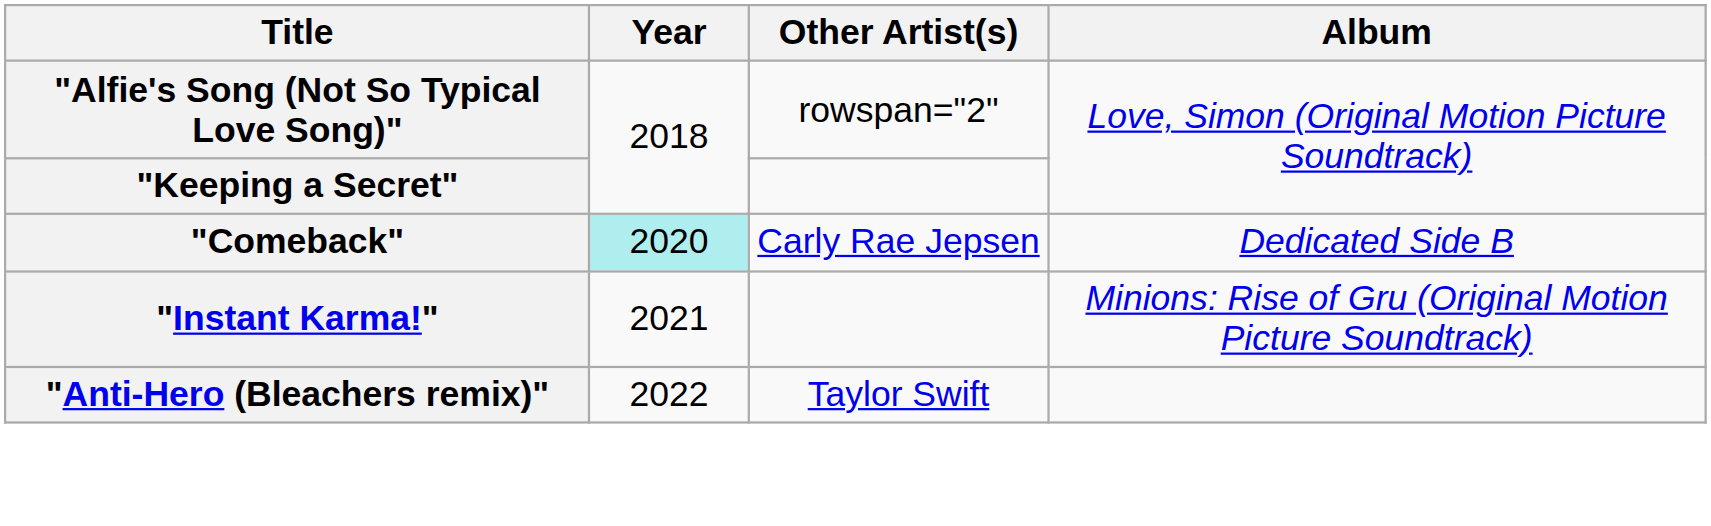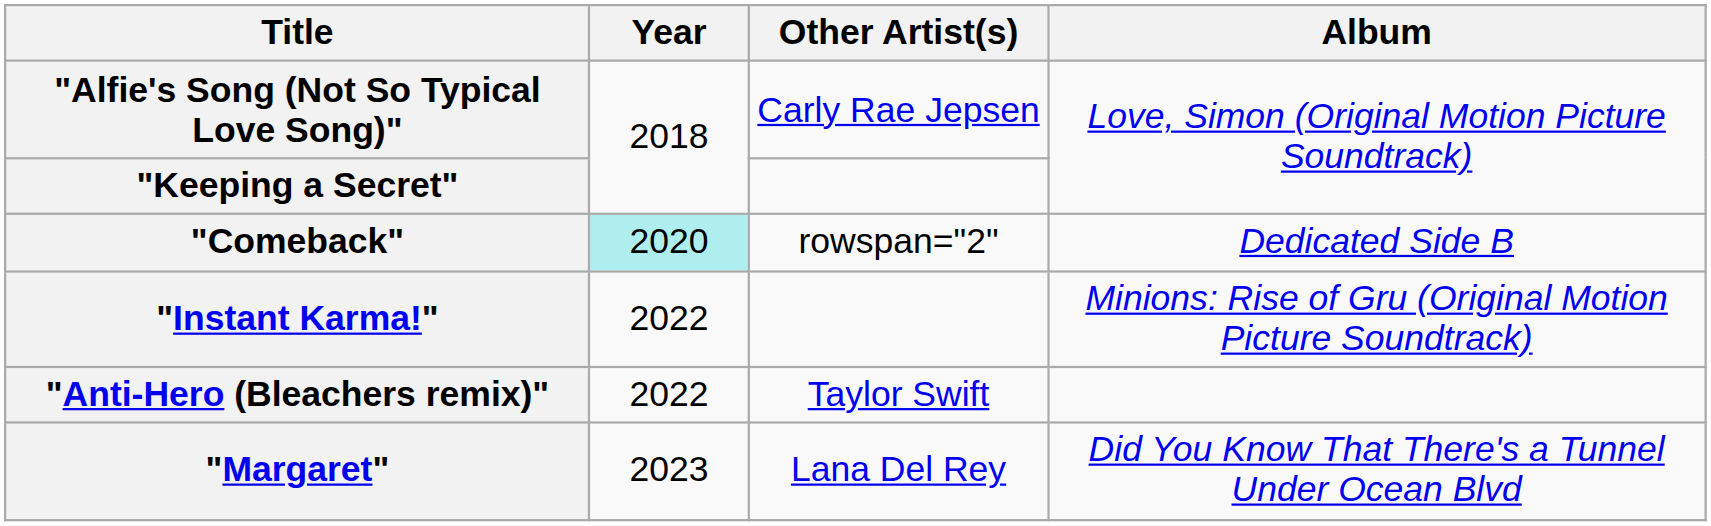(899, 108) rowspan="2" -> (899, 108) Carly Rae Jepsen
(899, 241) Carly Rae Jepsen -> (899, 241) rowspan="2"
(669, 317) 2021 -> (669, 317) 2022
+ row: (297, 470)
